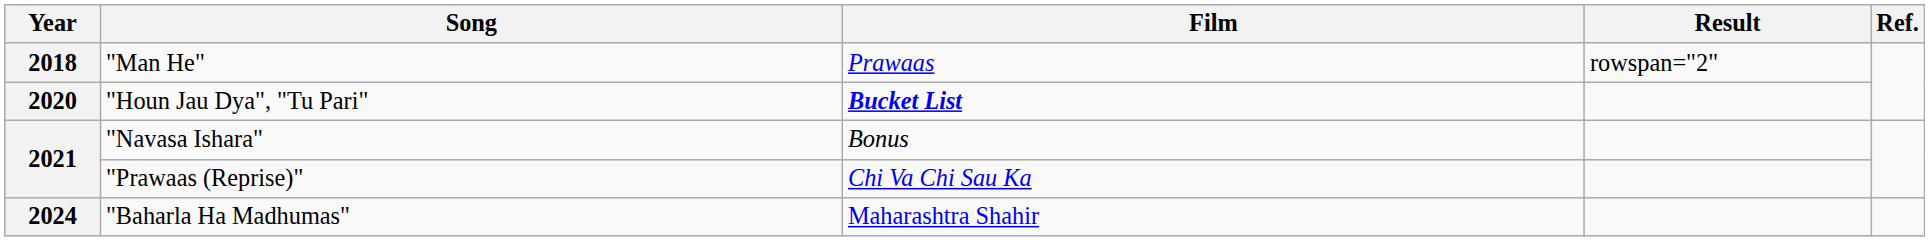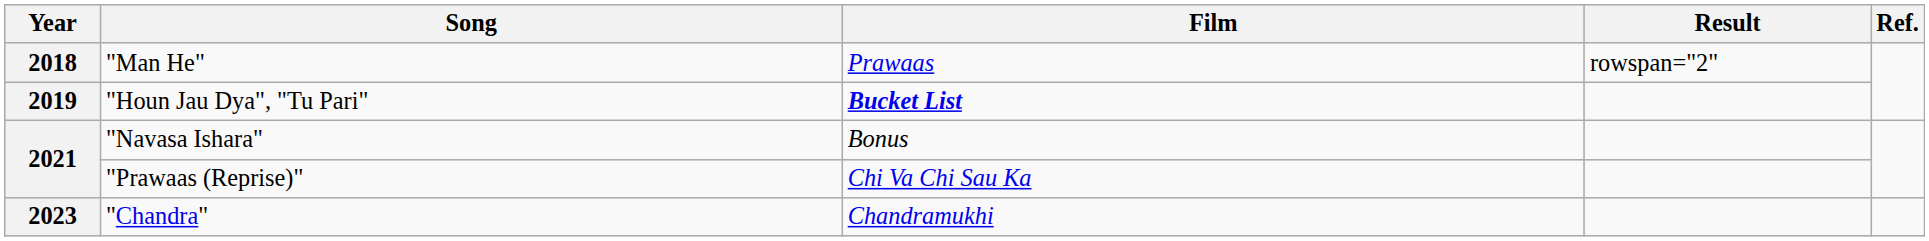(53, 100) 2020 -> (53, 100) 2019
+ row: (157, 216)
- row: (228, 216)
